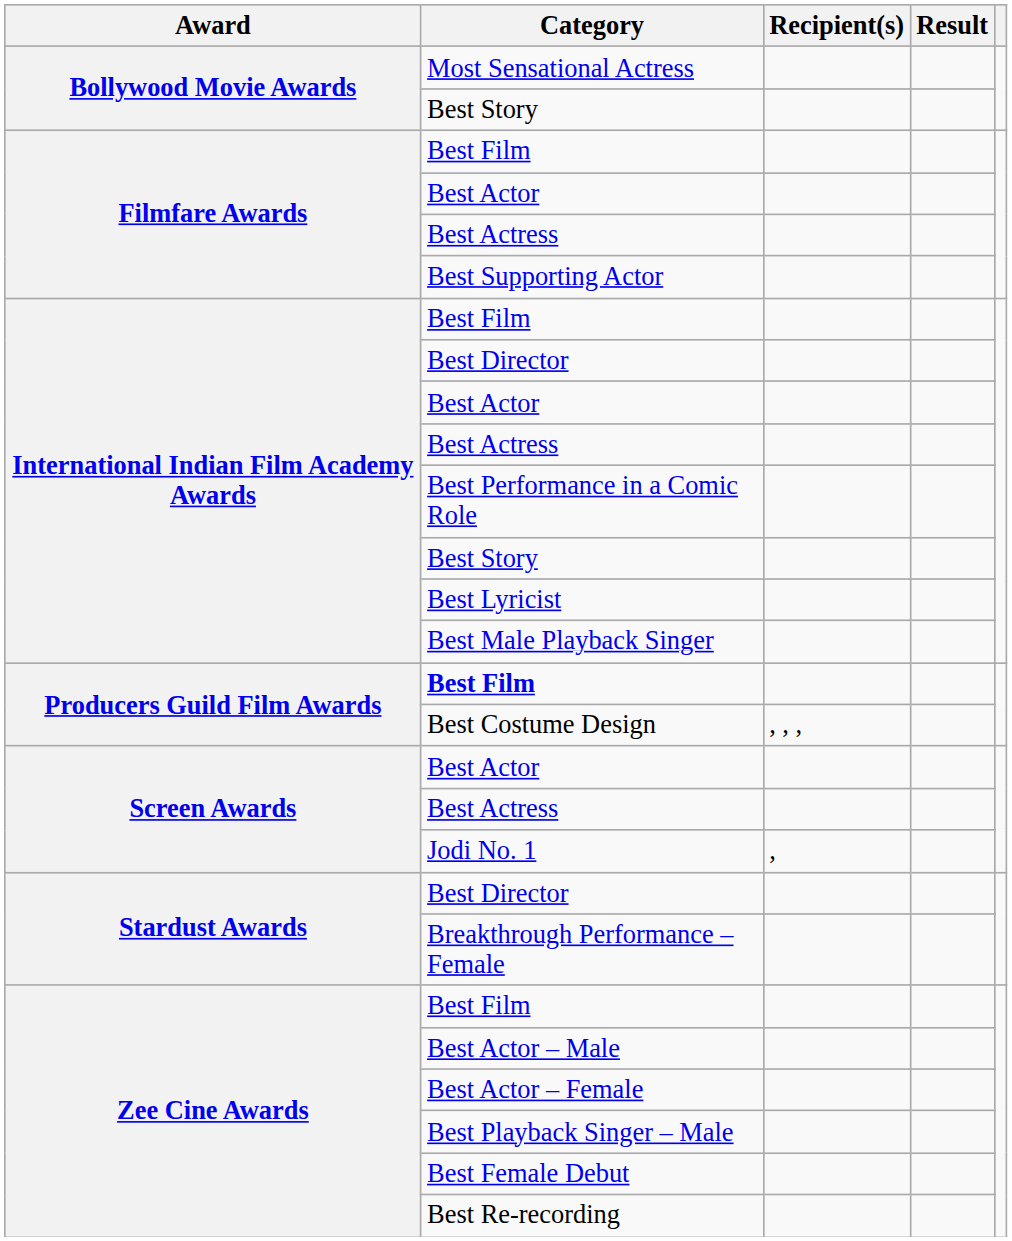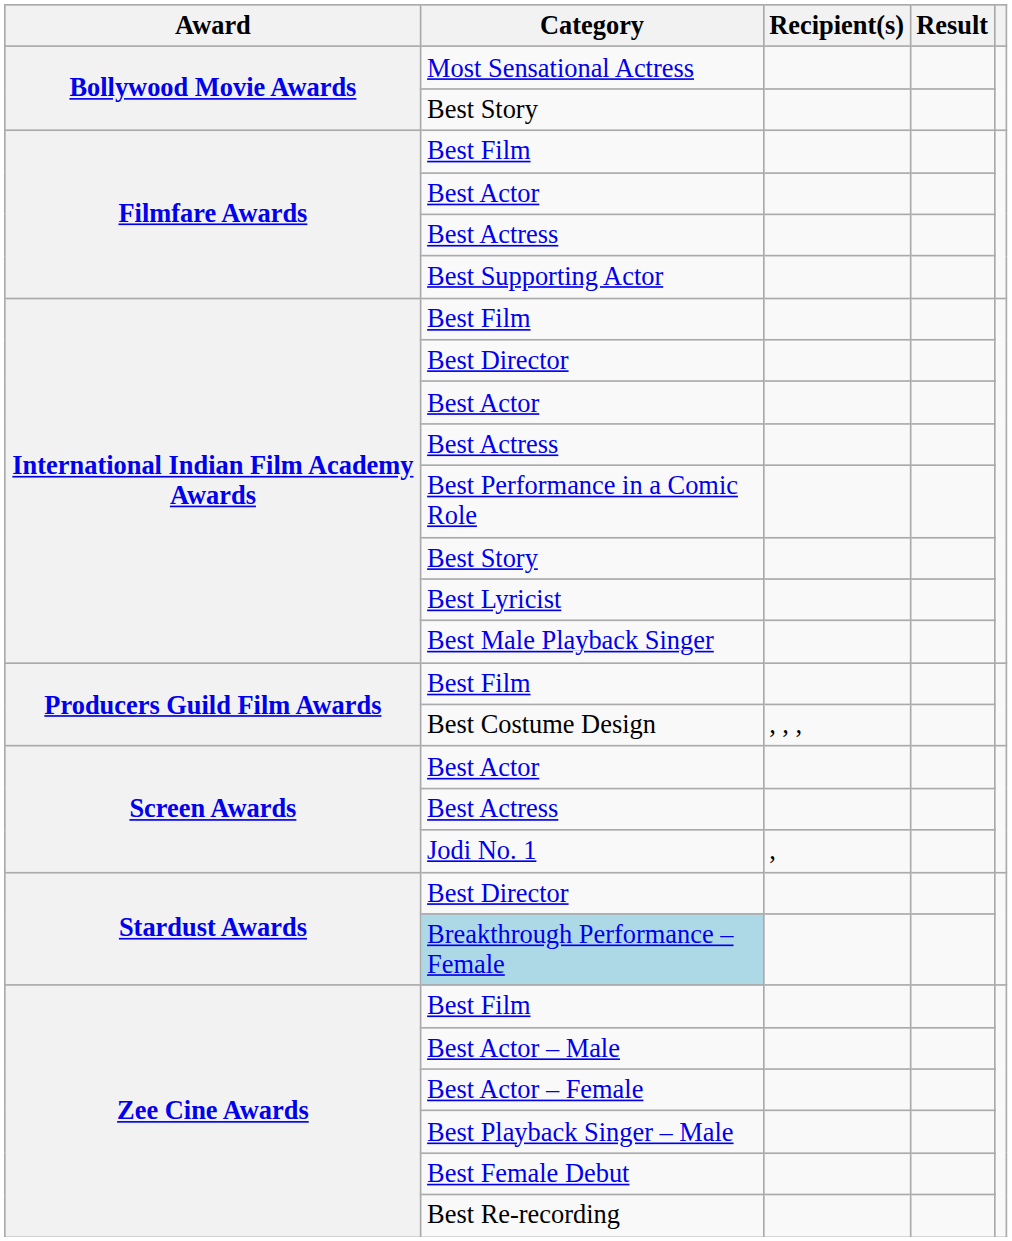(481, 683) bold -> (479, 683) normal
(580, 949) no background -> (580, 949) lightblue background
